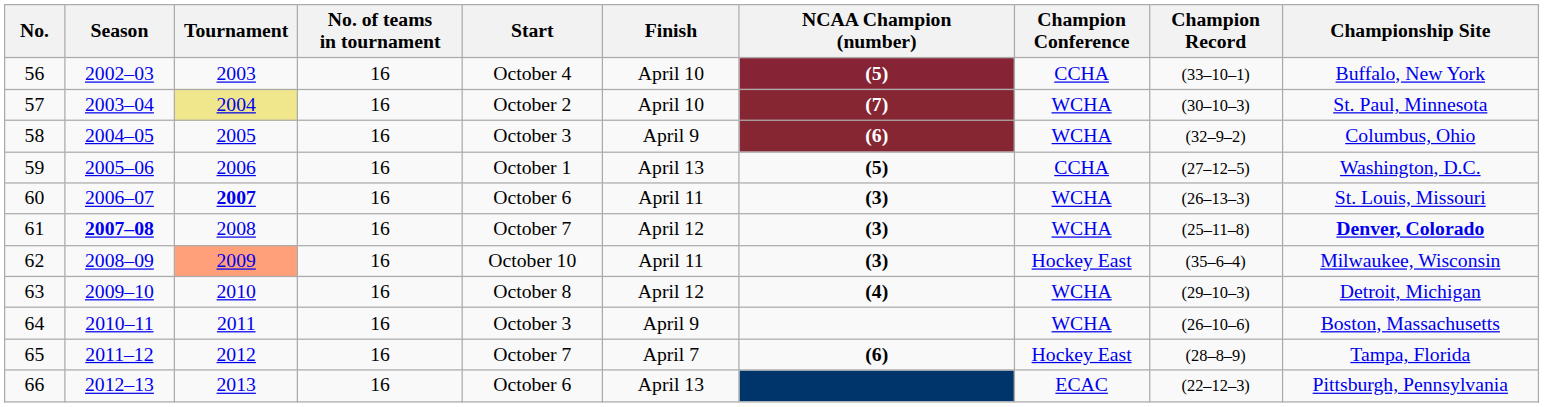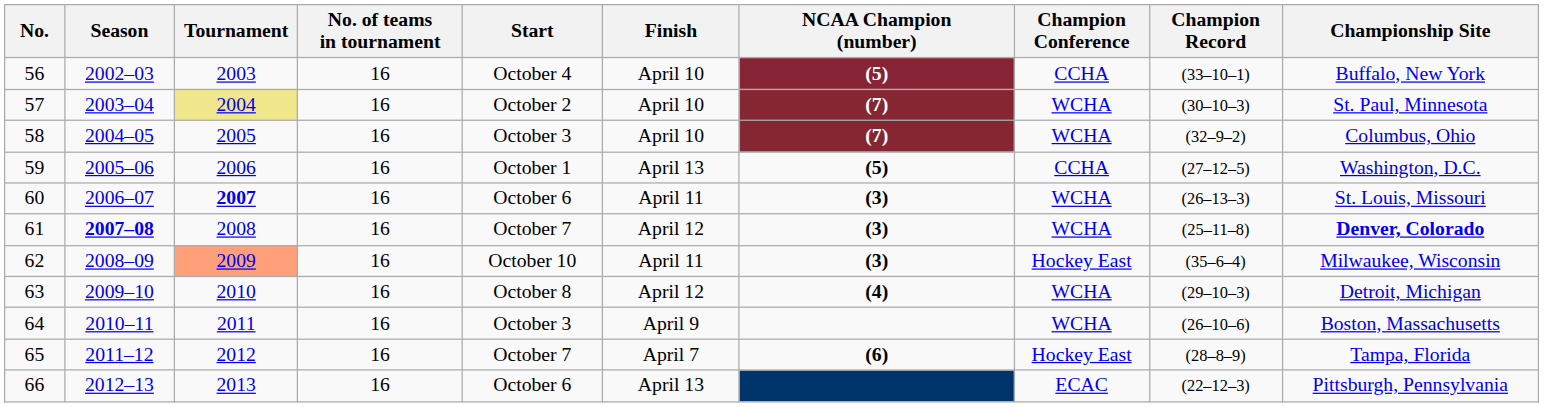(671, 135) April 9 -> (671, 135) April 10
(877, 135) (6) -> (877, 135) (7)
